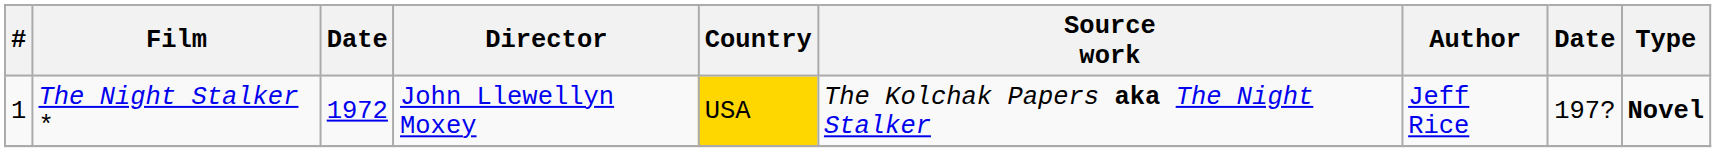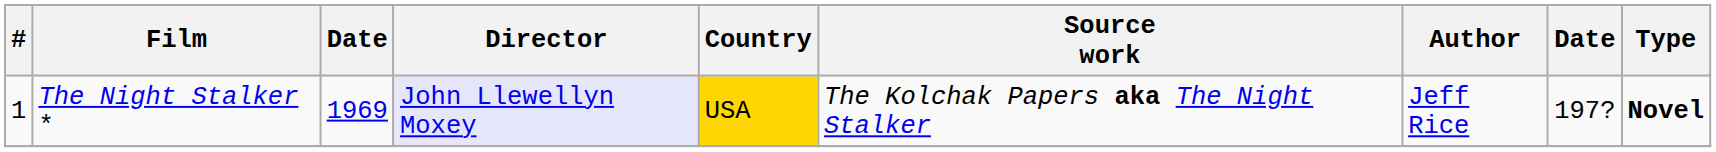(357, 111) 1972 -> (357, 111) 1969
(507, 111) no background -> (507, 111) lavender background
